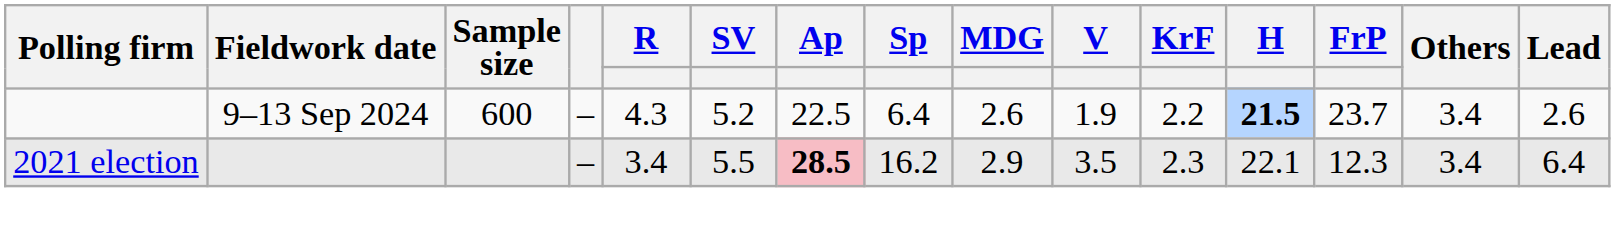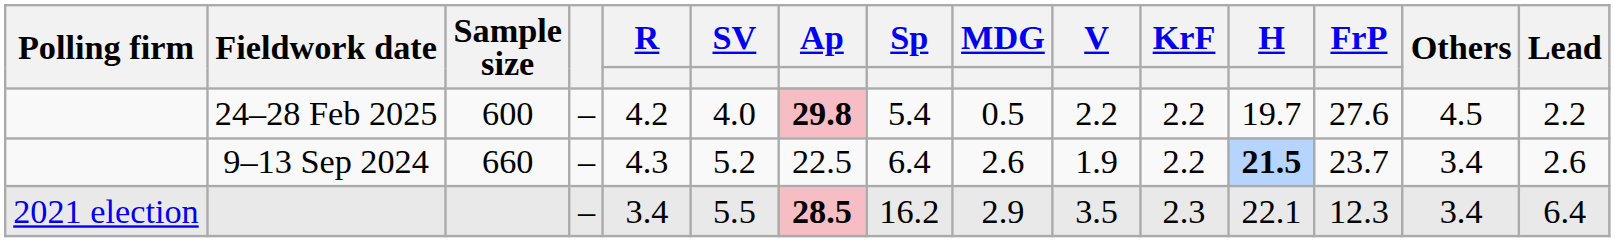+ row: (326, 113)
(507, 113) 600 -> (508, 162) 660
